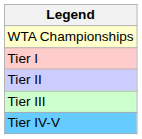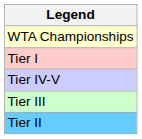(25, 79) Tier II -> (34, 79) Tier IV-V
(34, 123) Tier IV-V -> (25, 123) Tier II
